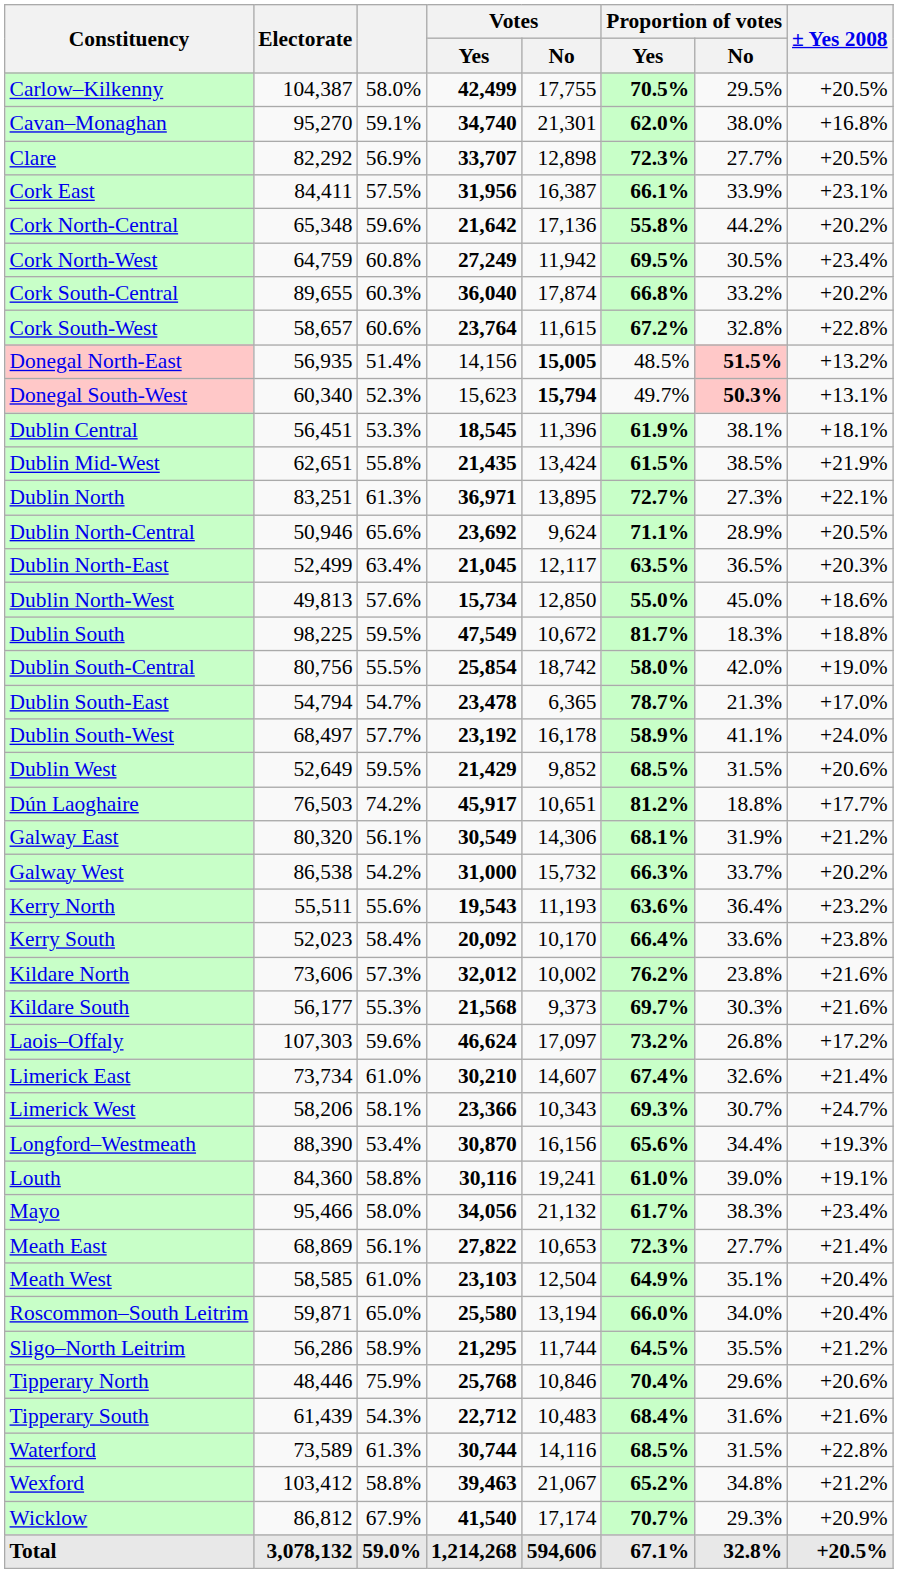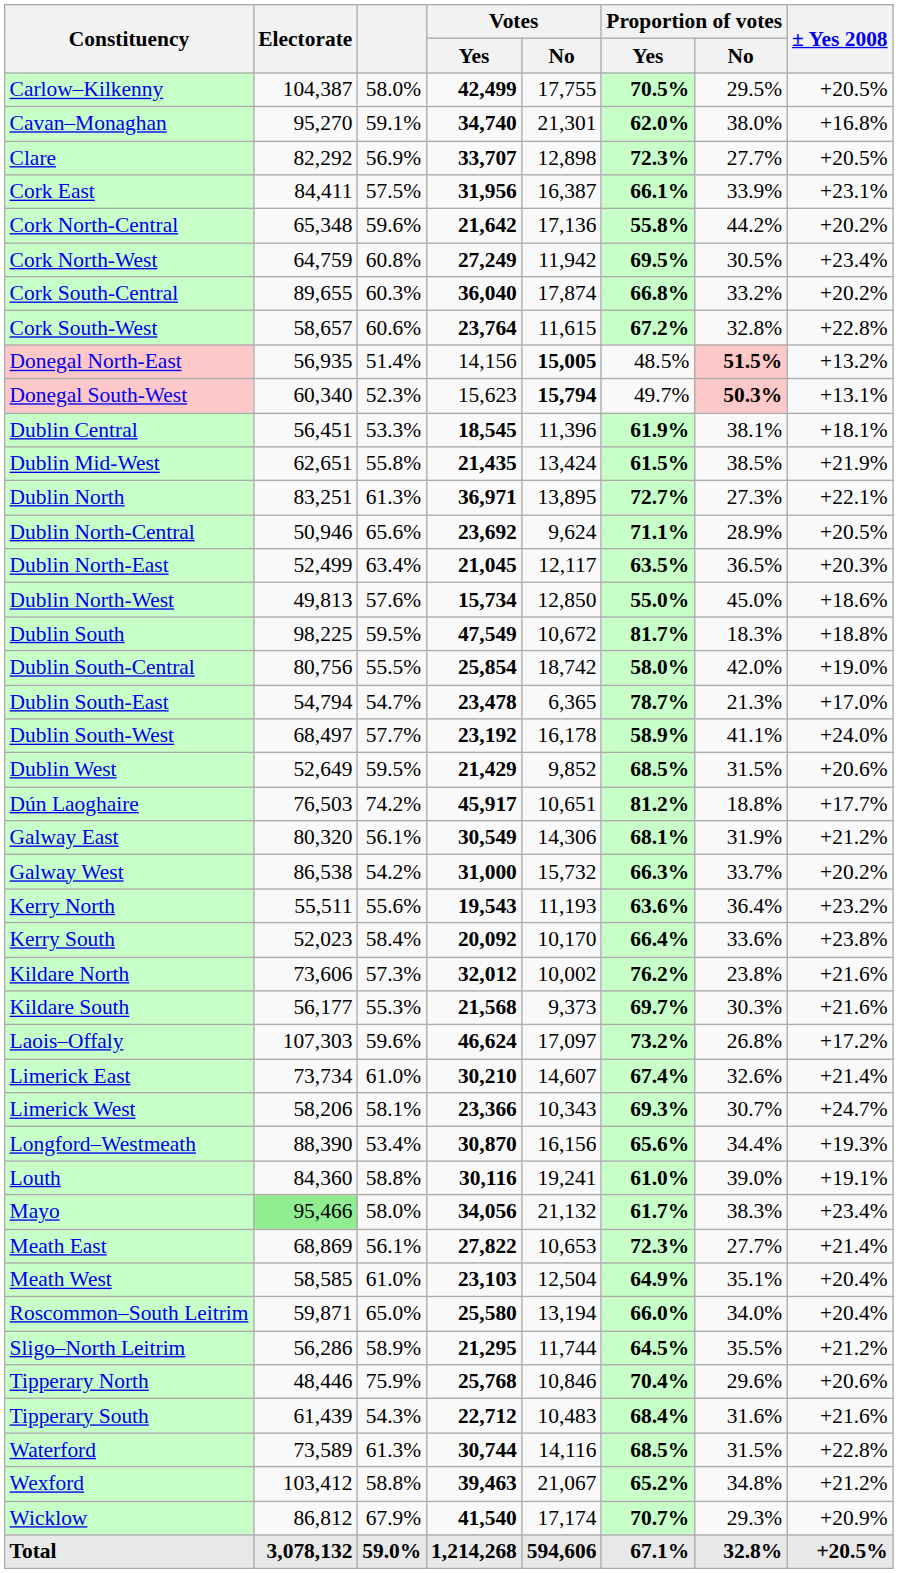(323, 1211) no background -> (323, 1211) lightgreen background
